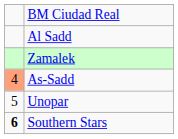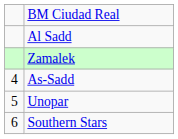(14, 79) lightsalmon background -> (14, 79) no background
(14, 123) bold -> (14, 123) normal
